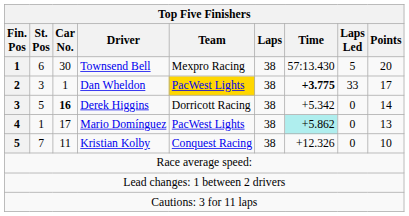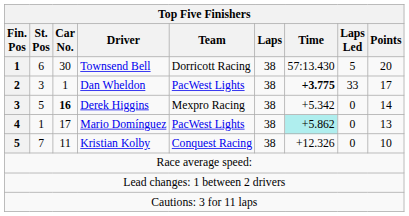(208, 66) Mexpro Racing -> (211, 66) Dorricott Racing
(208, 86) gold background -> (208, 86) no background
(211, 105) Dorricott Racing -> (208, 105) Mexpro Racing
